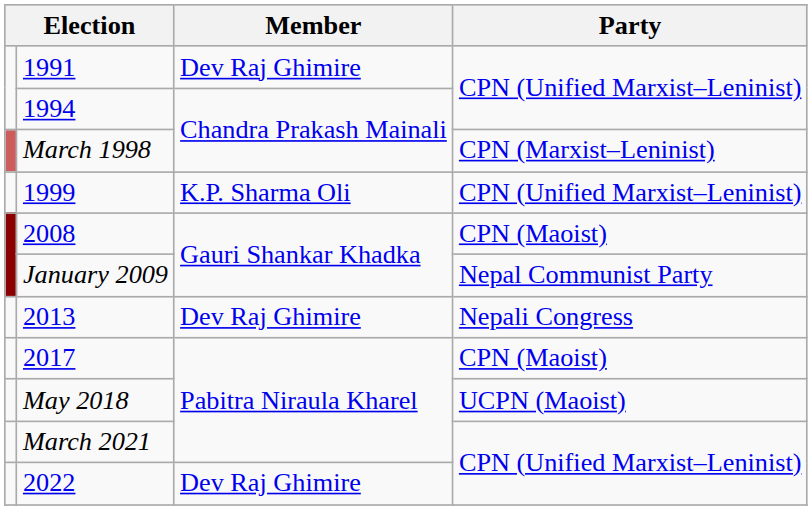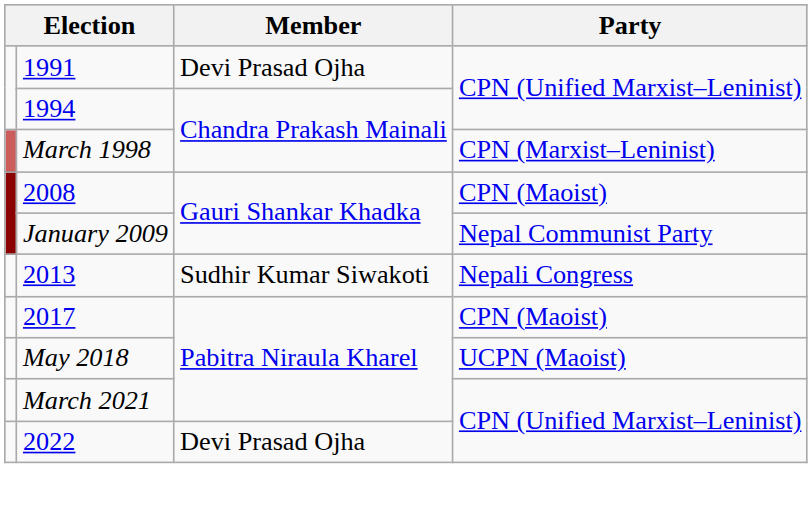(270, 66) Dev Raj Ghimire -> (273, 66) Devi Prasad Ojha
- row: (49, 191)
(270, 316) Dev Raj Ghimire -> (305, 274) Sudhir Kumar Siwakoti
(270, 483) Dev Raj Ghimire -> (273, 441) Devi Prasad Ojha
